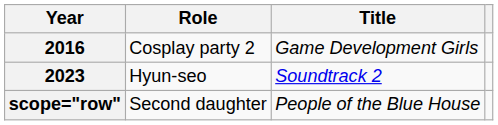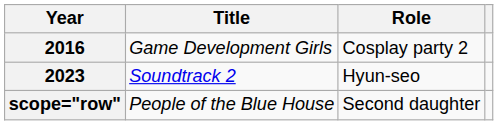columns swapped: (378, 18) <-> (198, 18)
